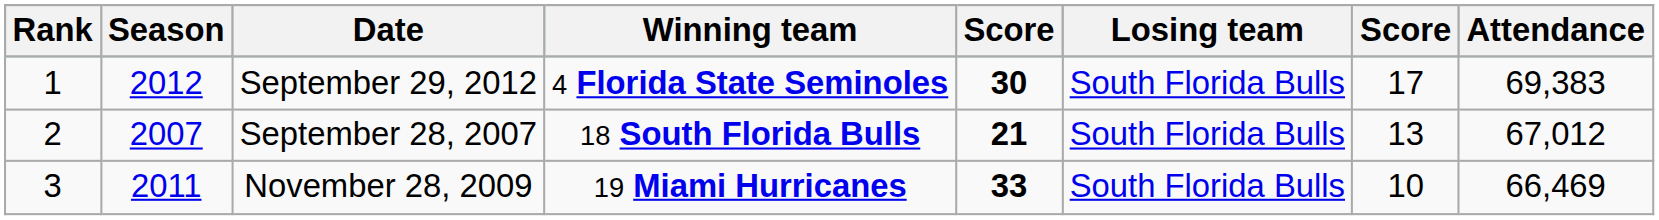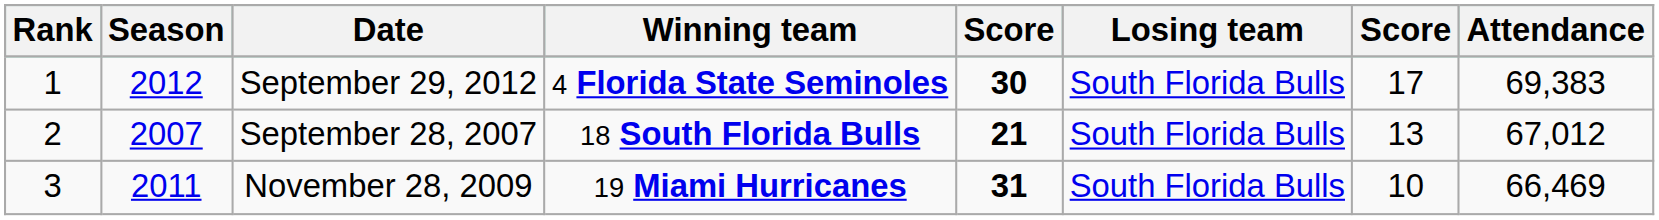(1009, 186) 33 -> (1009, 186) 31
